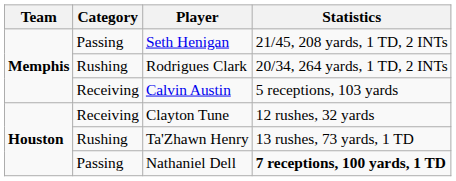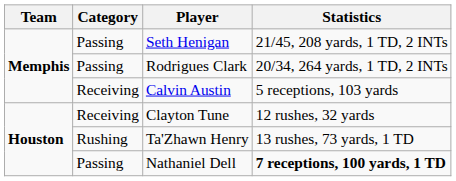(102, 65) Rushing -> (100, 65) Passing
